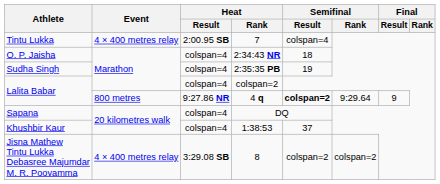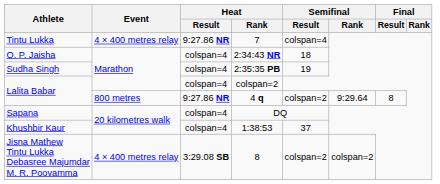(206, 40) 2:00.95 SB -> (206, 40) 9:27.86 NR
(307, 99) bold -> (306, 99) normal
(394, 99) 9 -> (391, 99) 8
